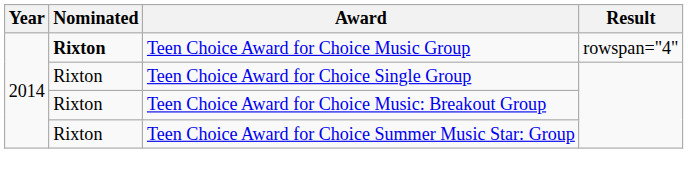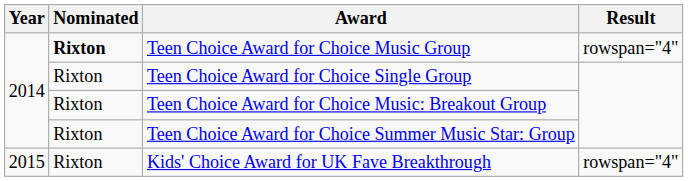+ row: (319, 162)
